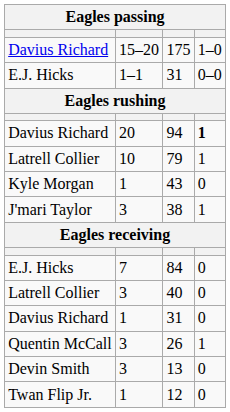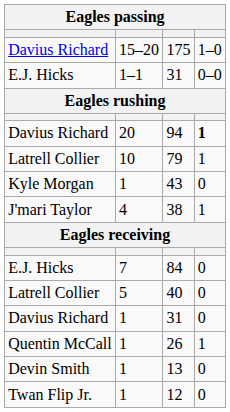(123, 209) 3 -> (123, 209) 4
(123, 293) 3 -> (123, 293) 5
(123, 343) 3 -> (123, 343) 1
(123, 369) 3 -> (123, 369) 1
